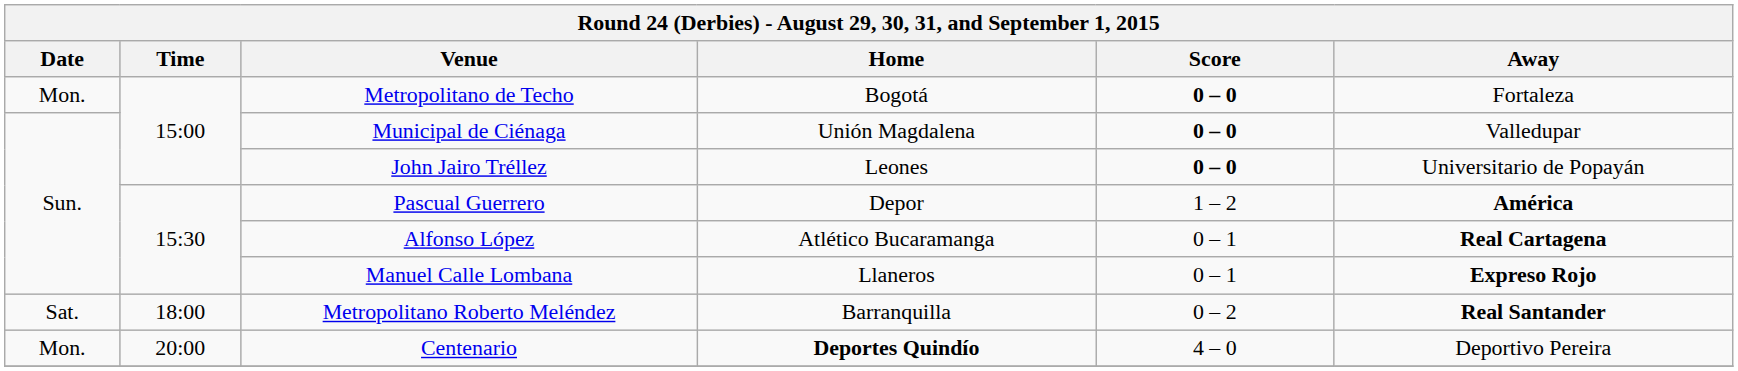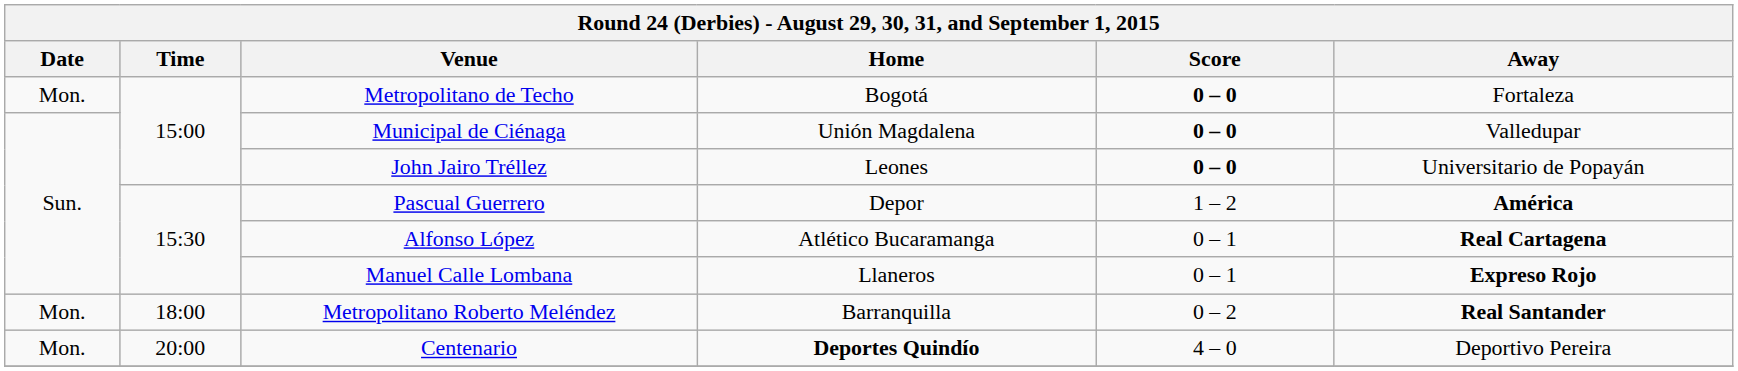(62, 311) Sat. -> (62, 311) Mon.
